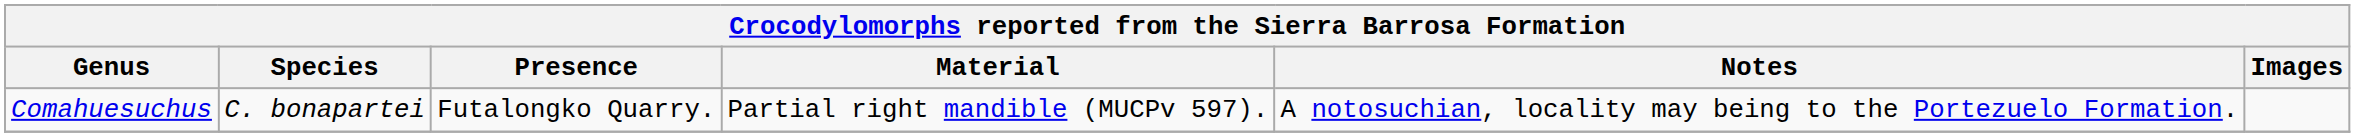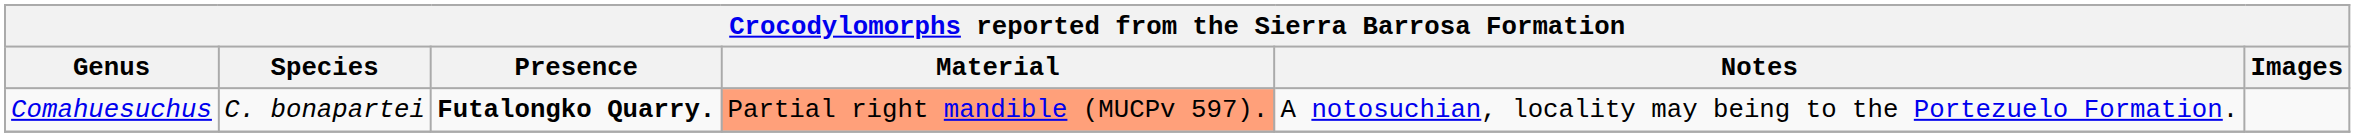(576, 110) normal -> (576, 110) bold
(998, 110) no background -> (998, 110) lightsalmon background
